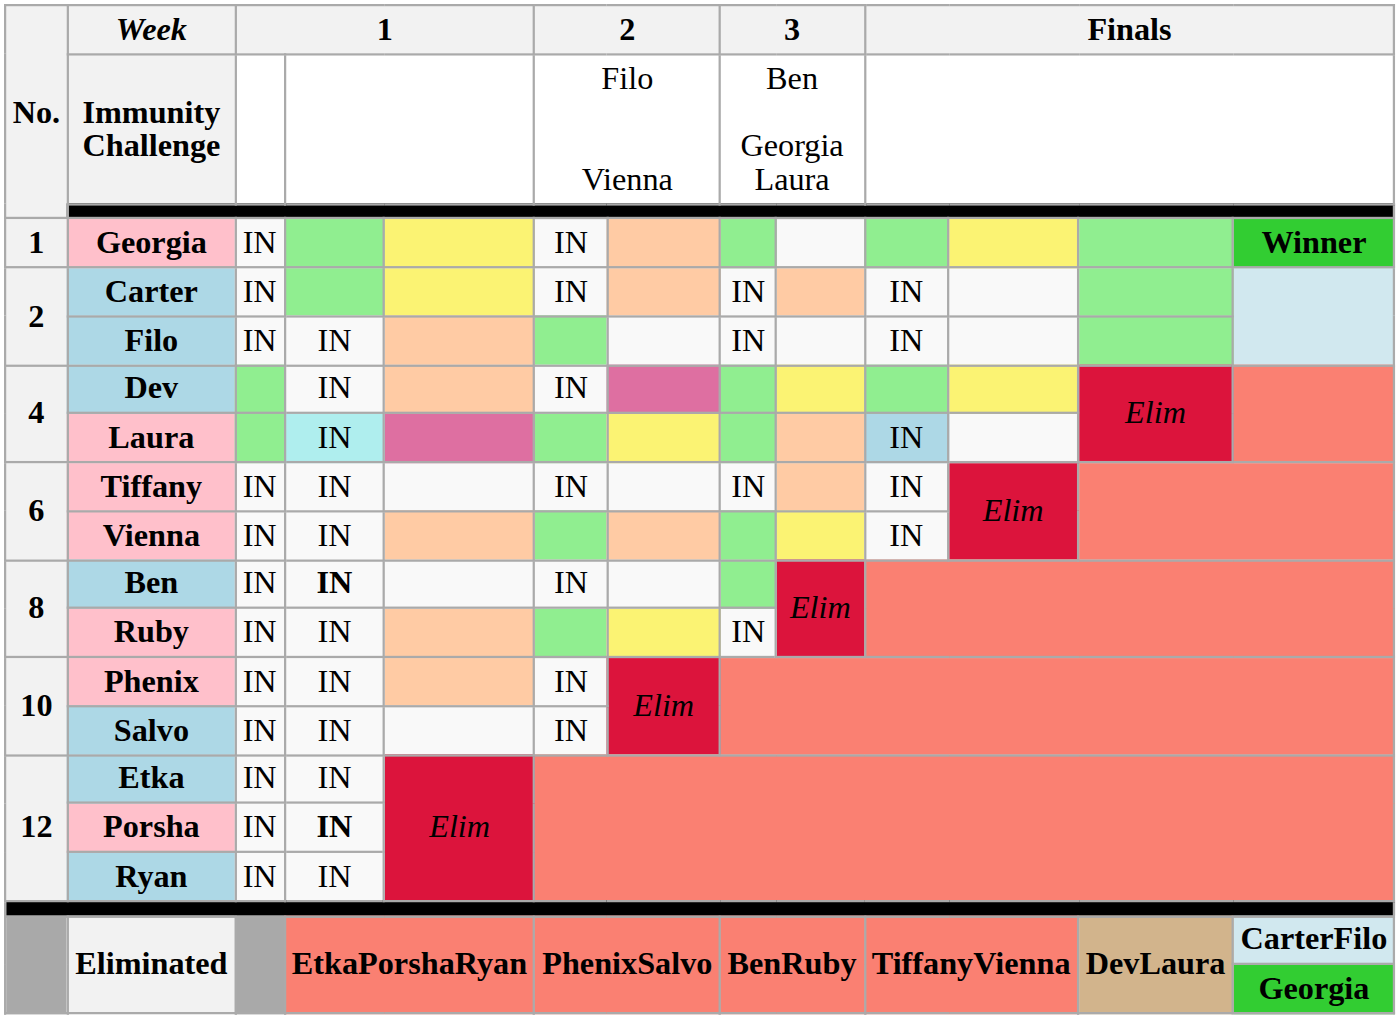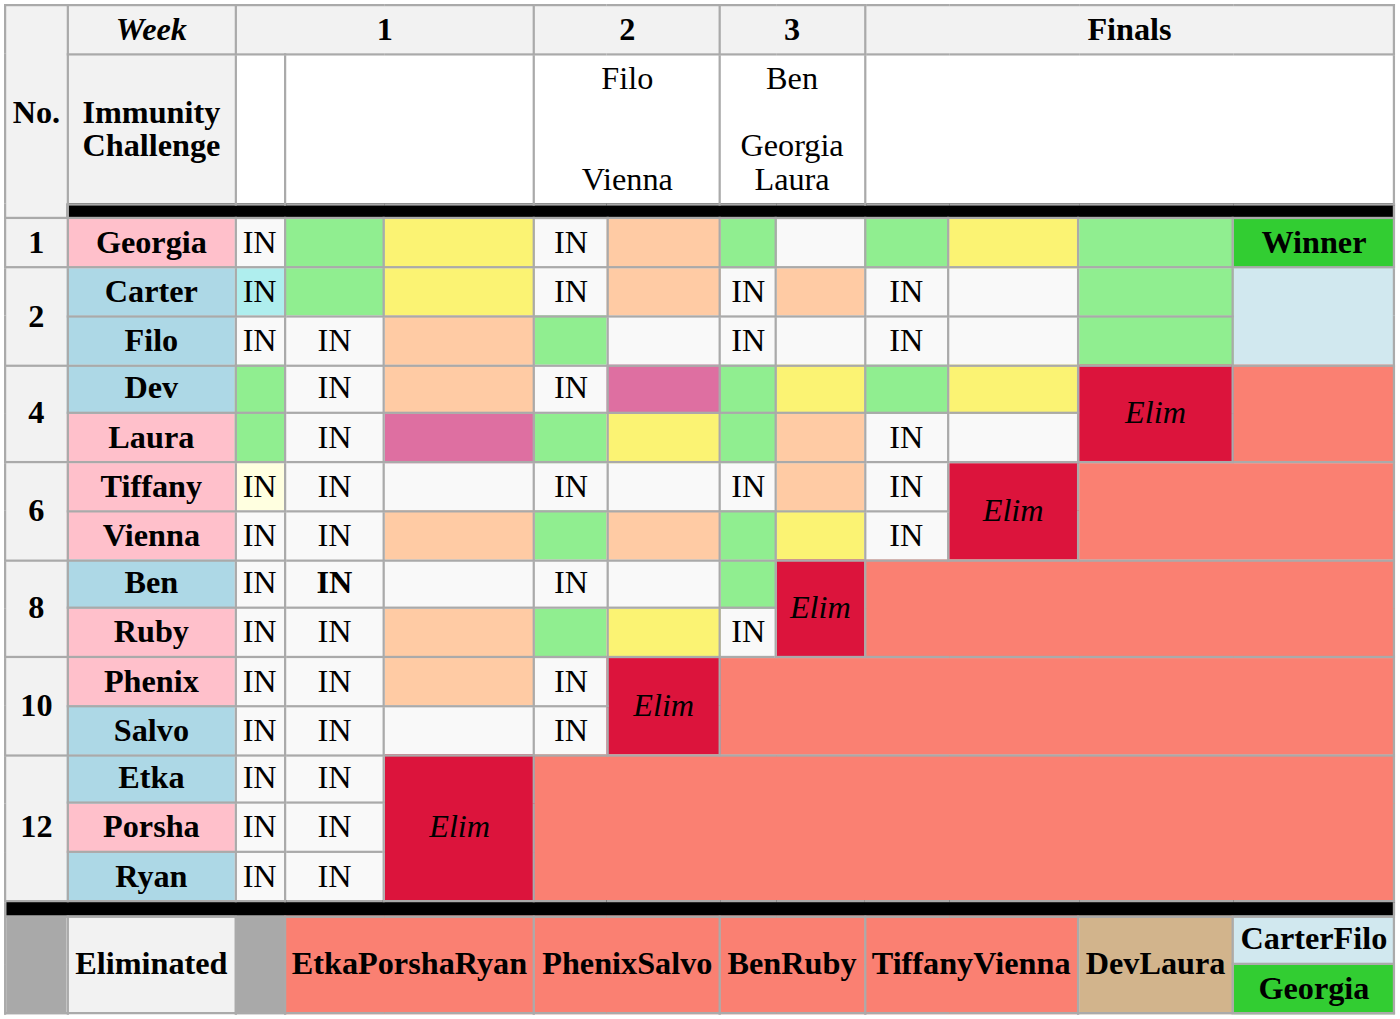(260, 291) no background -> (260, 291) paleturquoise background
(334, 437) paleturquoise background -> (334, 437) no background
(906, 437) lightblue background -> (906, 437) no background
(260, 486) no background -> (260, 486) lightyellow background
(334, 827) bold -> (334, 827) normal
